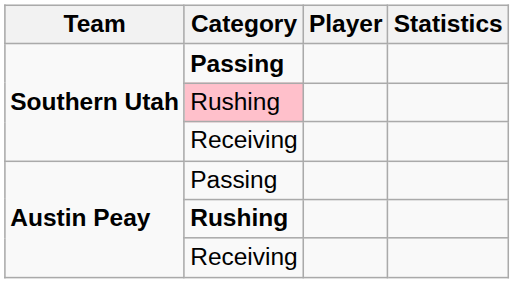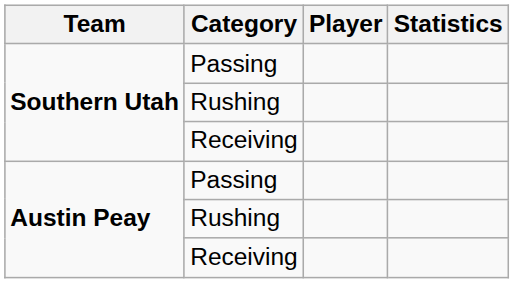(237, 63) bold -> (234, 63) normal
(235, 102) pink background -> (235, 102) no background
(239, 218) bold -> (235, 218) normal
